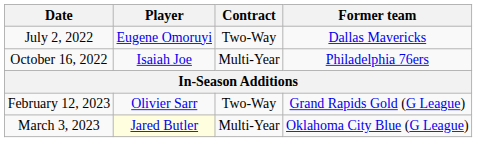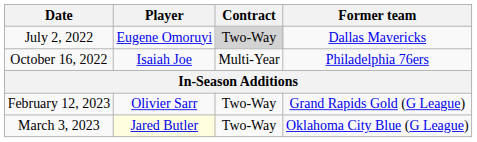(249, 37) no background -> (249, 37) lightgrey background
(249, 125) Multi-Year -> (249, 125) Two-Way
